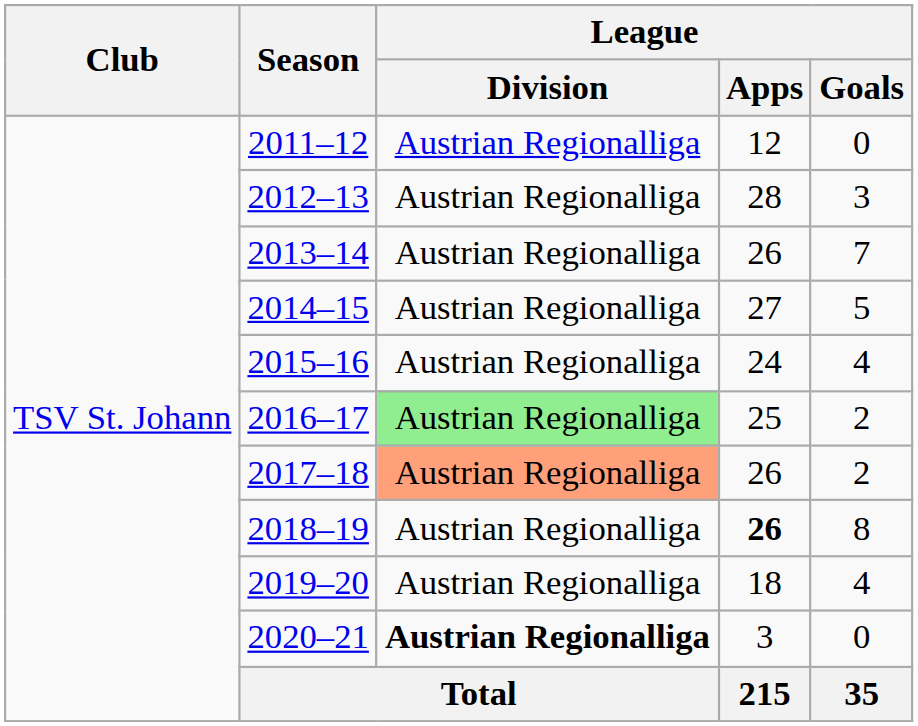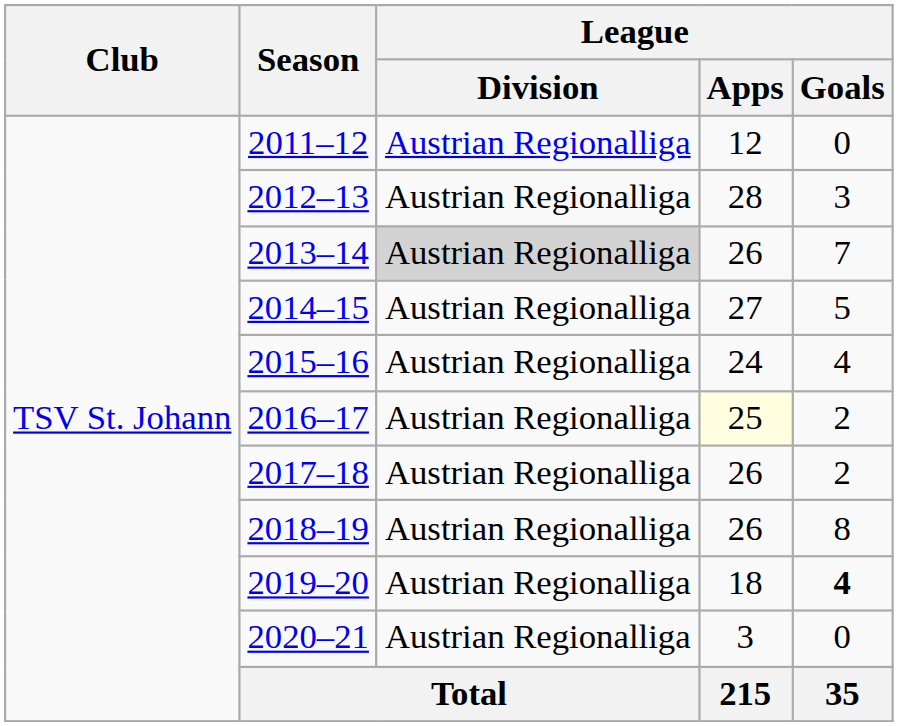(547, 252) no background -> (538, 252) lightgrey background
(547, 417) lightgreen background -> (538, 417) no background
(765, 417) no background -> (745, 417) lightyellow background
(547, 472) lightsalmon background -> (538, 472) no background
(765, 527) bold -> (745, 527) normal
(862, 582) normal -> (842, 582) bold
(547, 637) bold -> (538, 637) normal
